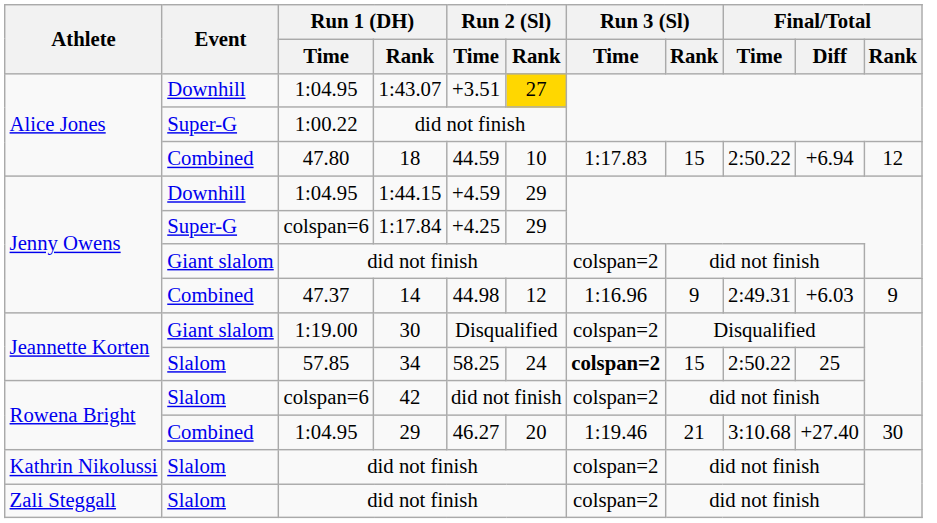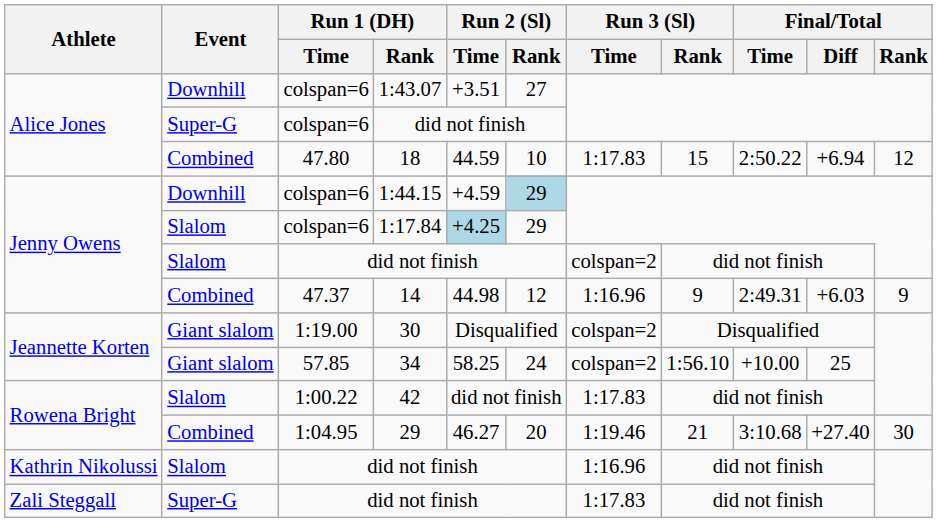(326, 90) 1:04.95 -> (326, 90) colspan=6
(536, 90) gold background -> (536, 90) no background
(326, 124) 1:00.22 -> (326, 124) colspan=6
(326, 192) 1:04.95 -> (326, 192) colspan=6
(536, 192) no background -> (536, 192) lightblue background
(202, 227) Super-G -> (197, 227) Slalom
(476, 227) no background -> (476, 227) lightblue background
(220, 261) Giant slalom -> (197, 261) Slalom
(197, 363) Slalom -> (220, 363) Giant slalom
(616, 363) bold -> (614, 363) normal
(694, 363) 15 -> (698, 363) 1:56.10
(759, 363) 2:50.22 -> (770, 363) +10.00
(326, 398) colspan=6 -> (326, 398) 1:00.22
(616, 398) colspan=2 -> (614, 398) 1:17.83
(616, 466) colspan=2 -> (614, 466) 1:16.96
(197, 500) Slalom -> (202, 500) Super-G
(616, 500) colspan=2 -> (614, 500) 1:17.83
